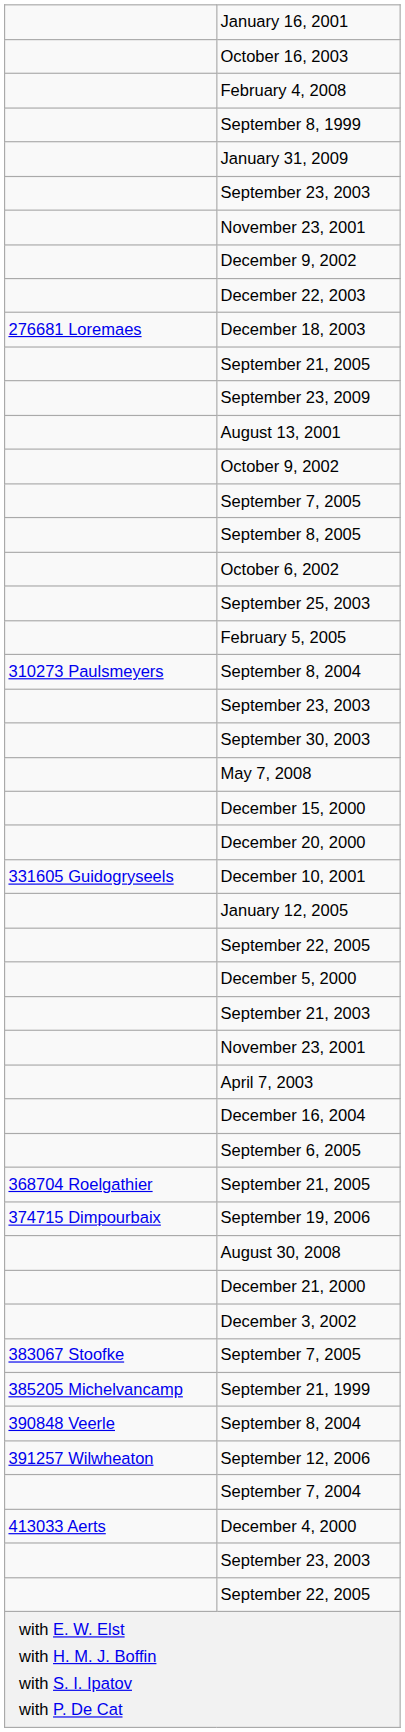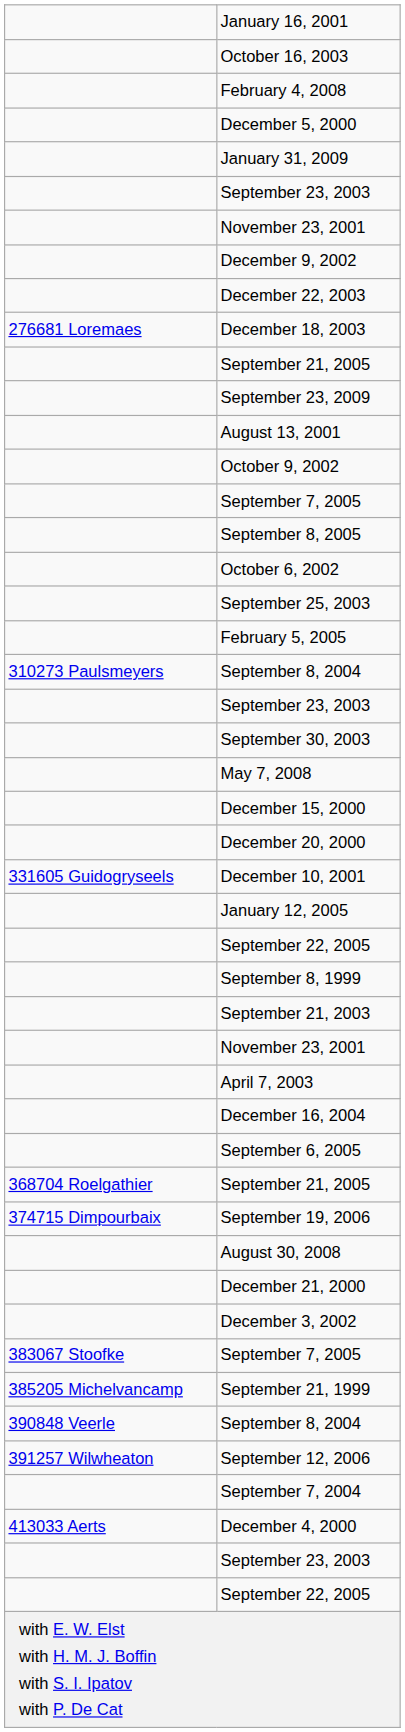(291, 124) September 8, 1999 -> (288, 124) December 5, 2000
(288, 979) December 5, 2000 -> (291, 979) September 8, 1999
